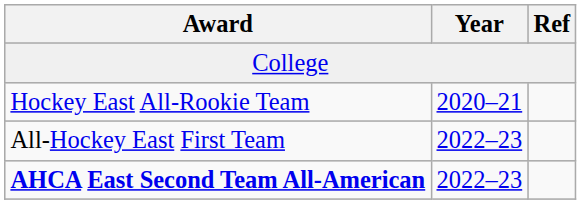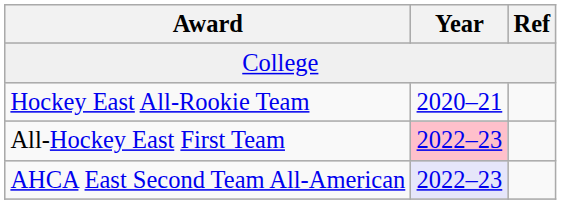(479, 140) no background -> (459, 140) pink background
(218, 179) bold -> (208, 179) normal
(479, 179) no background -> (459, 179) lavender background
